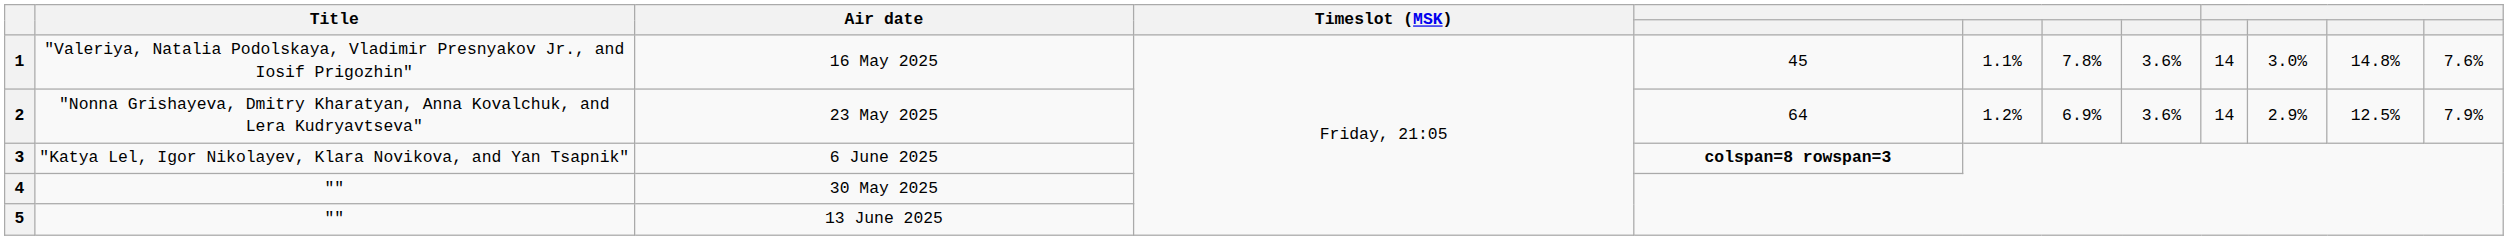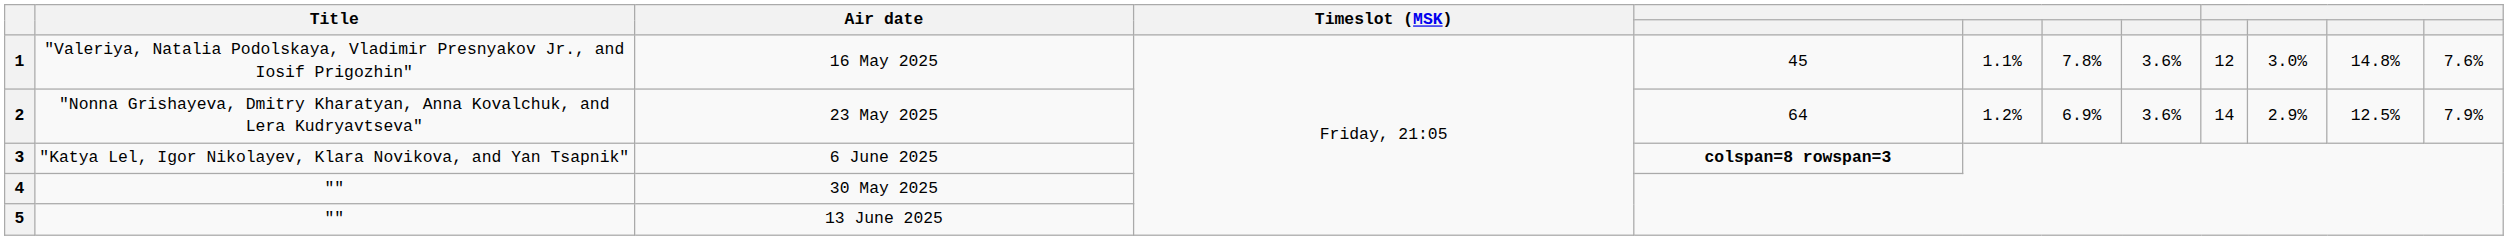(2224, 61) 14 -> (2224, 61) 12
